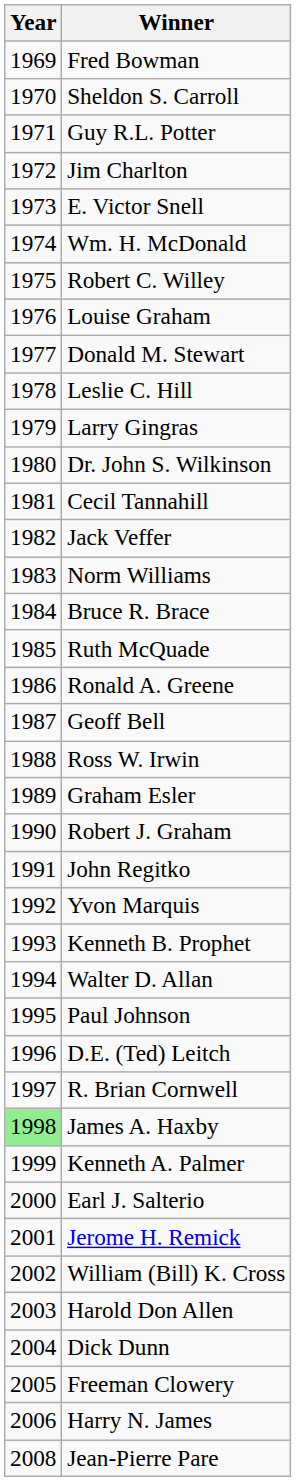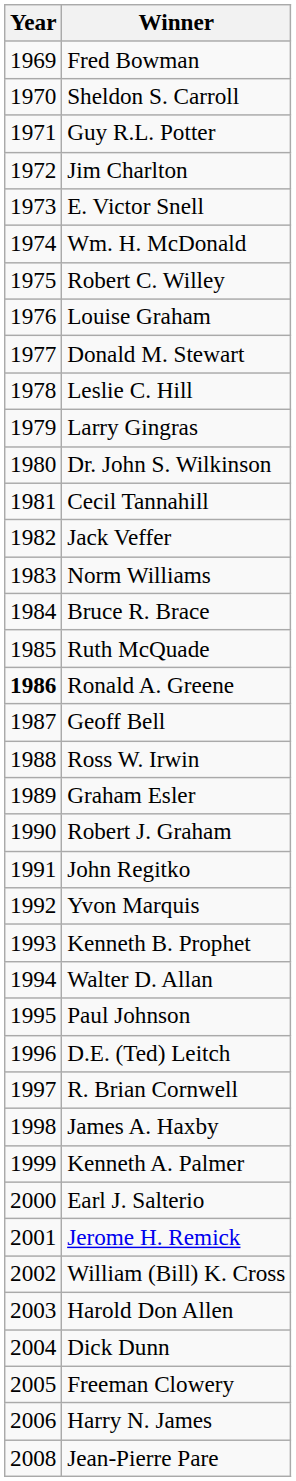(33, 685) normal -> (33, 685) bold
(33, 1126) lightgreen background -> (33, 1126) no background
